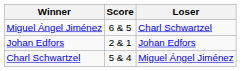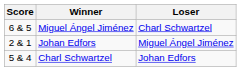columns swapped: (54, 12) <-> (120, 12)
(167, 43) Johan Edfors -> (186, 43) Miguel Ángel Jiménez
(186, 58) Miguel Ángel Jiménez -> (167, 58) Johan Edfors
